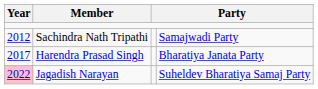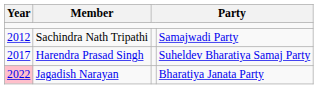(211, 56) Bharatiya Janata Party -> (235, 56) Suheldev Bharatiya Samaj Party
(235, 74) Suheldev Bharatiya Samaj Party -> (211, 74) Bharatiya Janata Party
